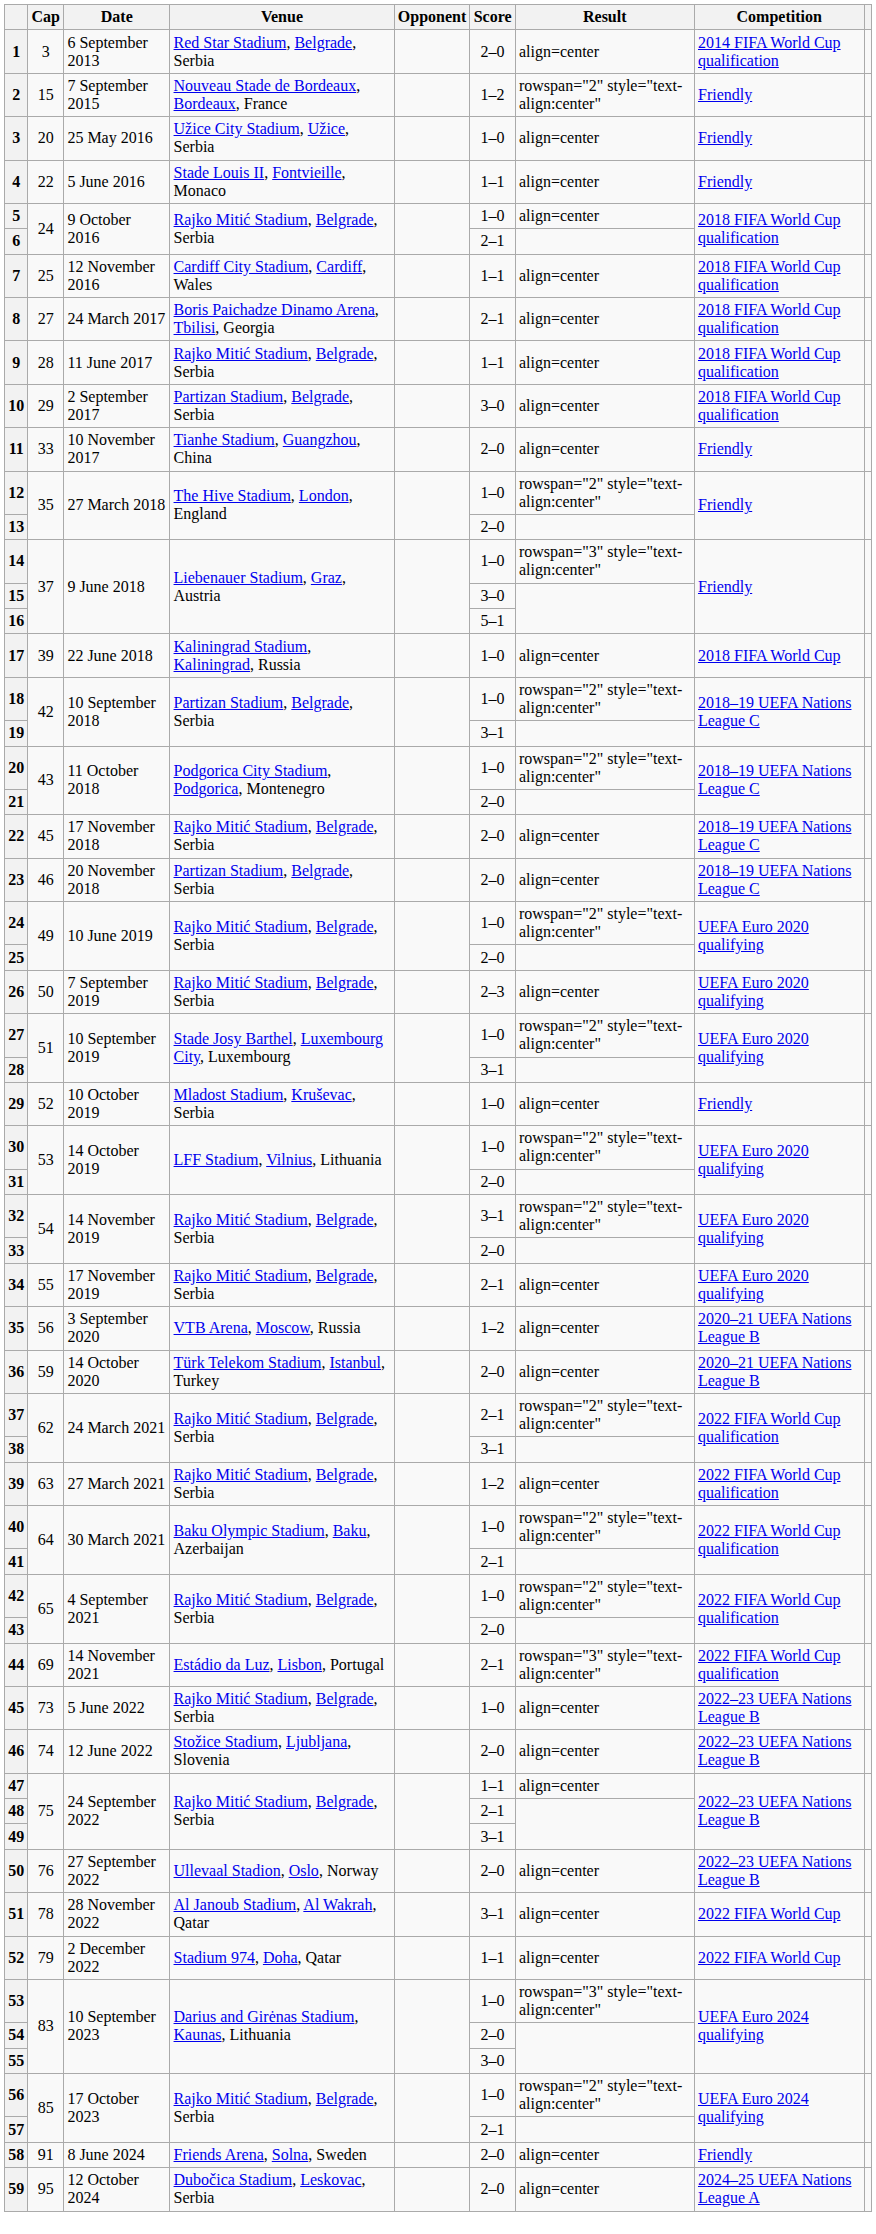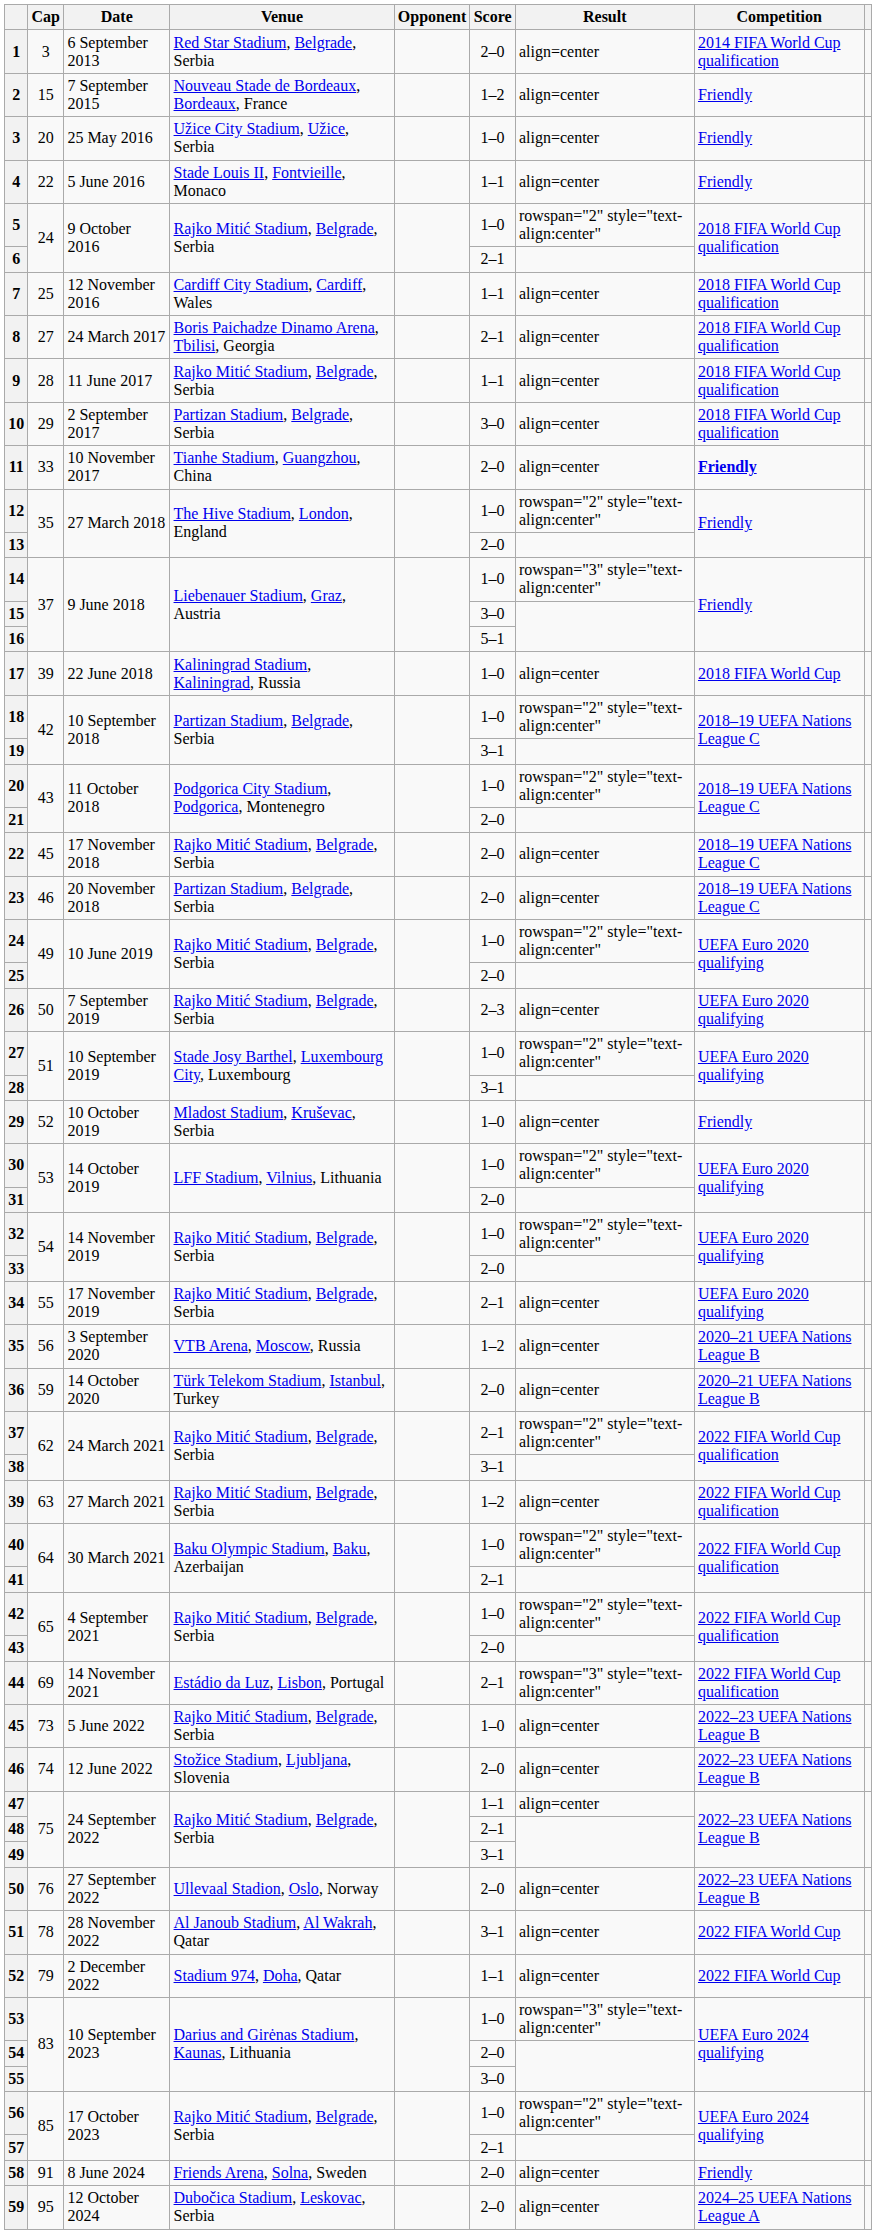(601, 94) rowspan="2" style="text-align:center" -> (559, 94) align=center
(559, 216) align=center -> (601, 225) rowspan="2" style="text-align:center"
(725, 449) normal -> (727, 467) bold
(493, 1216) 3–1 -> (493, 1234) 1–0
